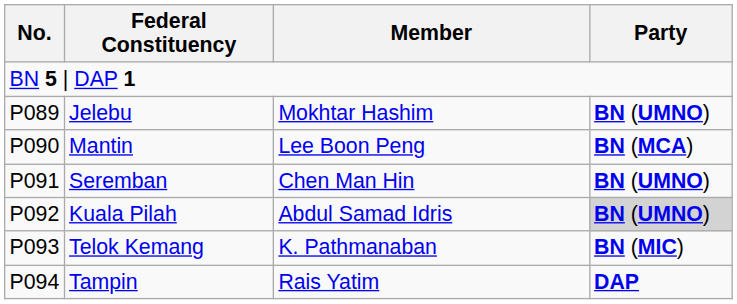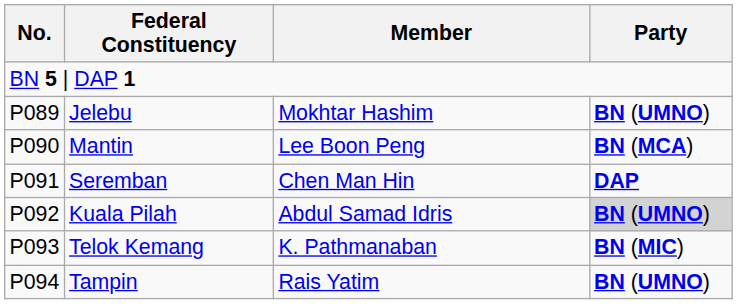(652, 180) BN (UMNO) -> (617, 180) DAP
(617, 281) DAP -> (652, 281) BN (UMNO)
